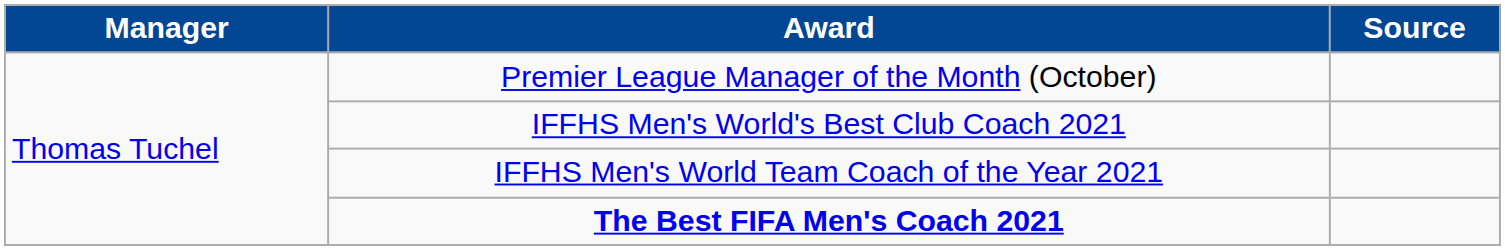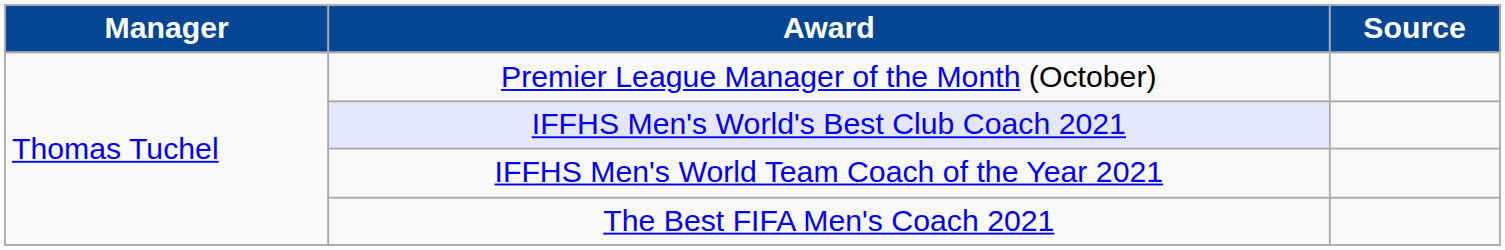(829, 124) no background -> (829, 124) lavender background
(829, 220) bold -> (829, 220) normal
